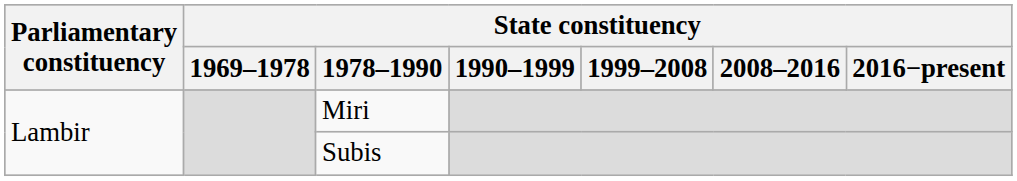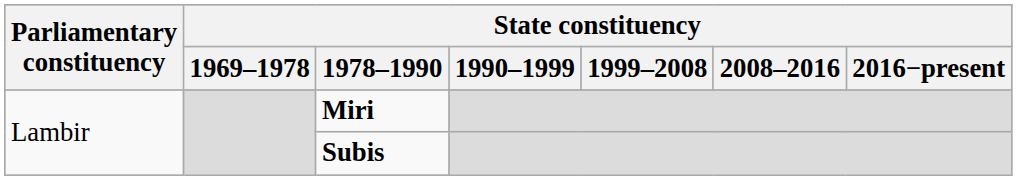(346, 110) normal -> (348, 110) bold
(352, 152) normal -> (353, 152) bold
